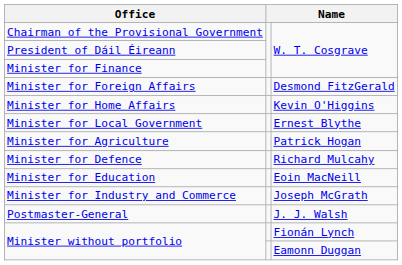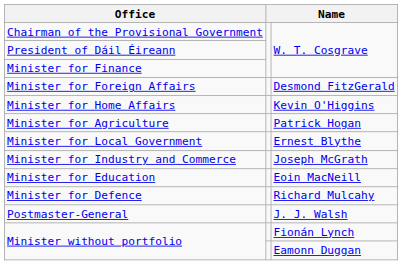rows swapped: (105, 123) <-> (88, 141)
rows swapped: (122, 196) <-> (74, 159)
